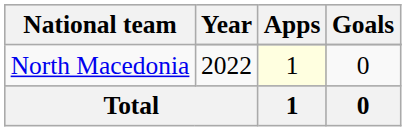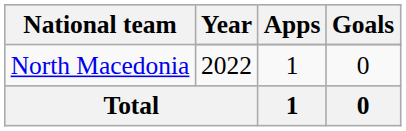(292, 65) lightyellow background -> (292, 65) no background
